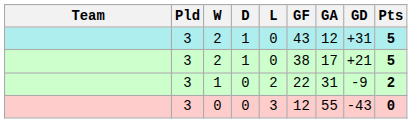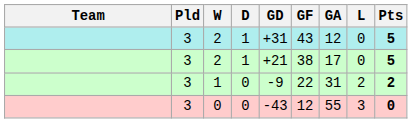columns swapped: (273, 16) <-> (359, 16)
